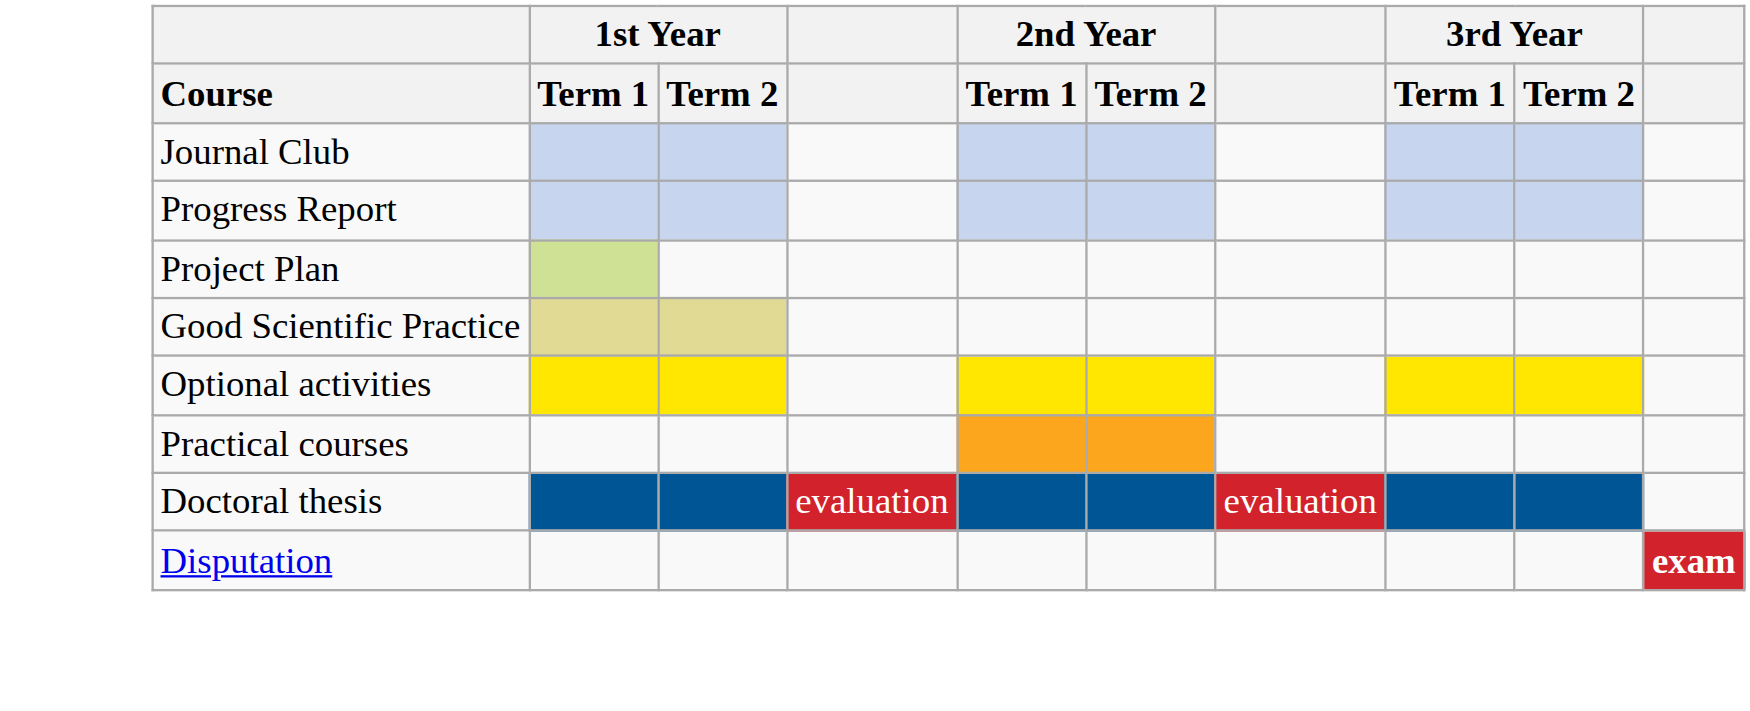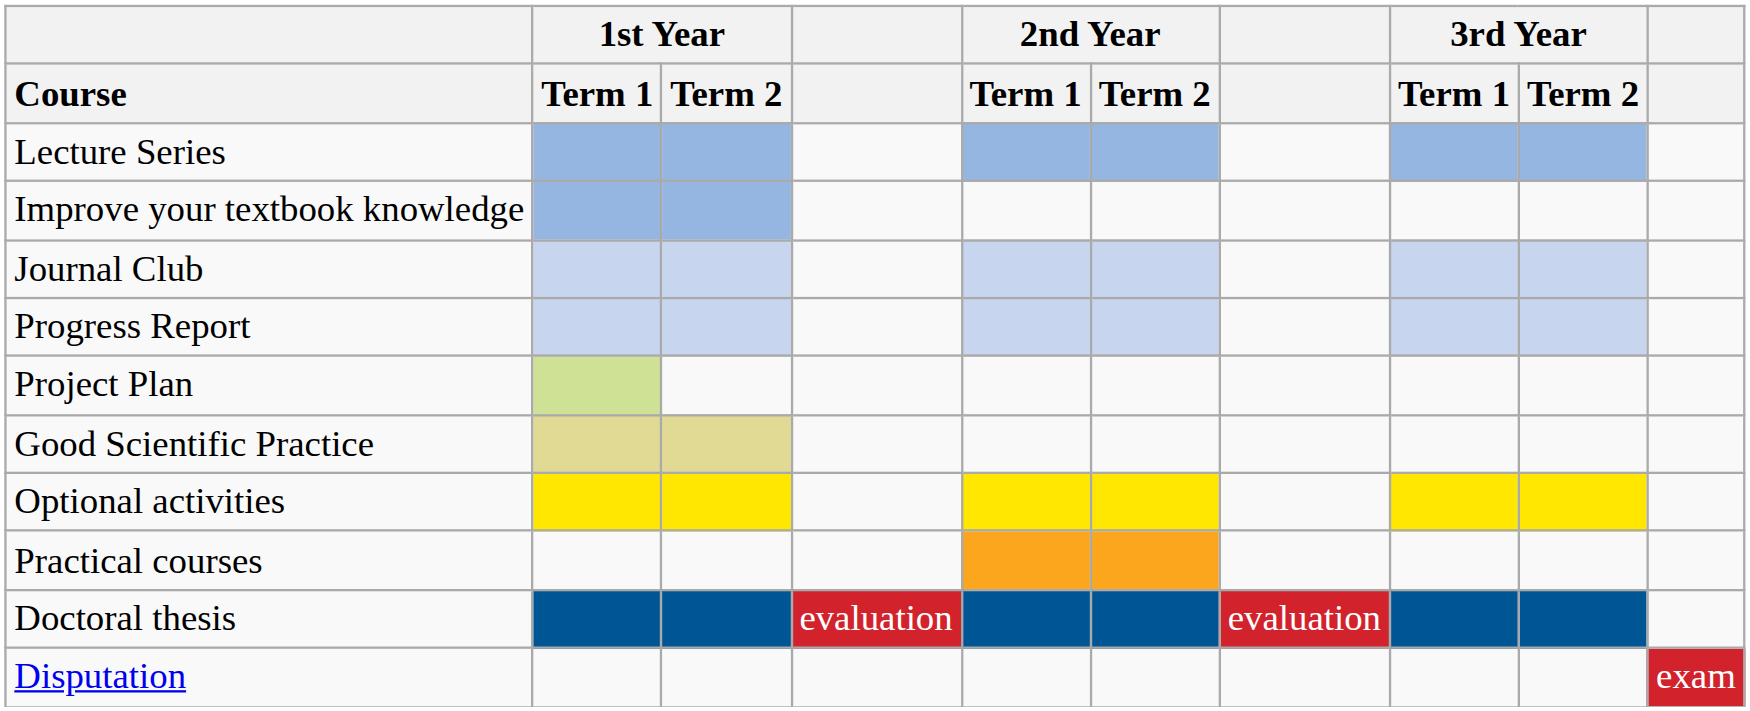+ row: (120, 151)
+ row: (269, 209)
(1694, 559) bold -> (1696, 676) normal
